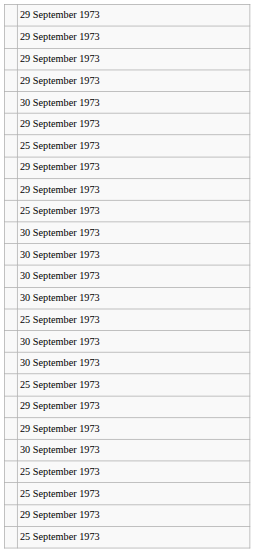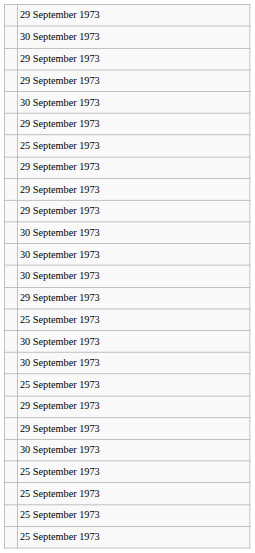(60, 37) 29 September 1973 -> (60, 37) 30 September 1973
(60, 211) 25 September 1973 -> (60, 211) 29 September 1973
(60, 297) 30 September 1973 -> (60, 297) 29 September 1973
(60, 515) 29 September 1973 -> (60, 515) 25 September 1973
